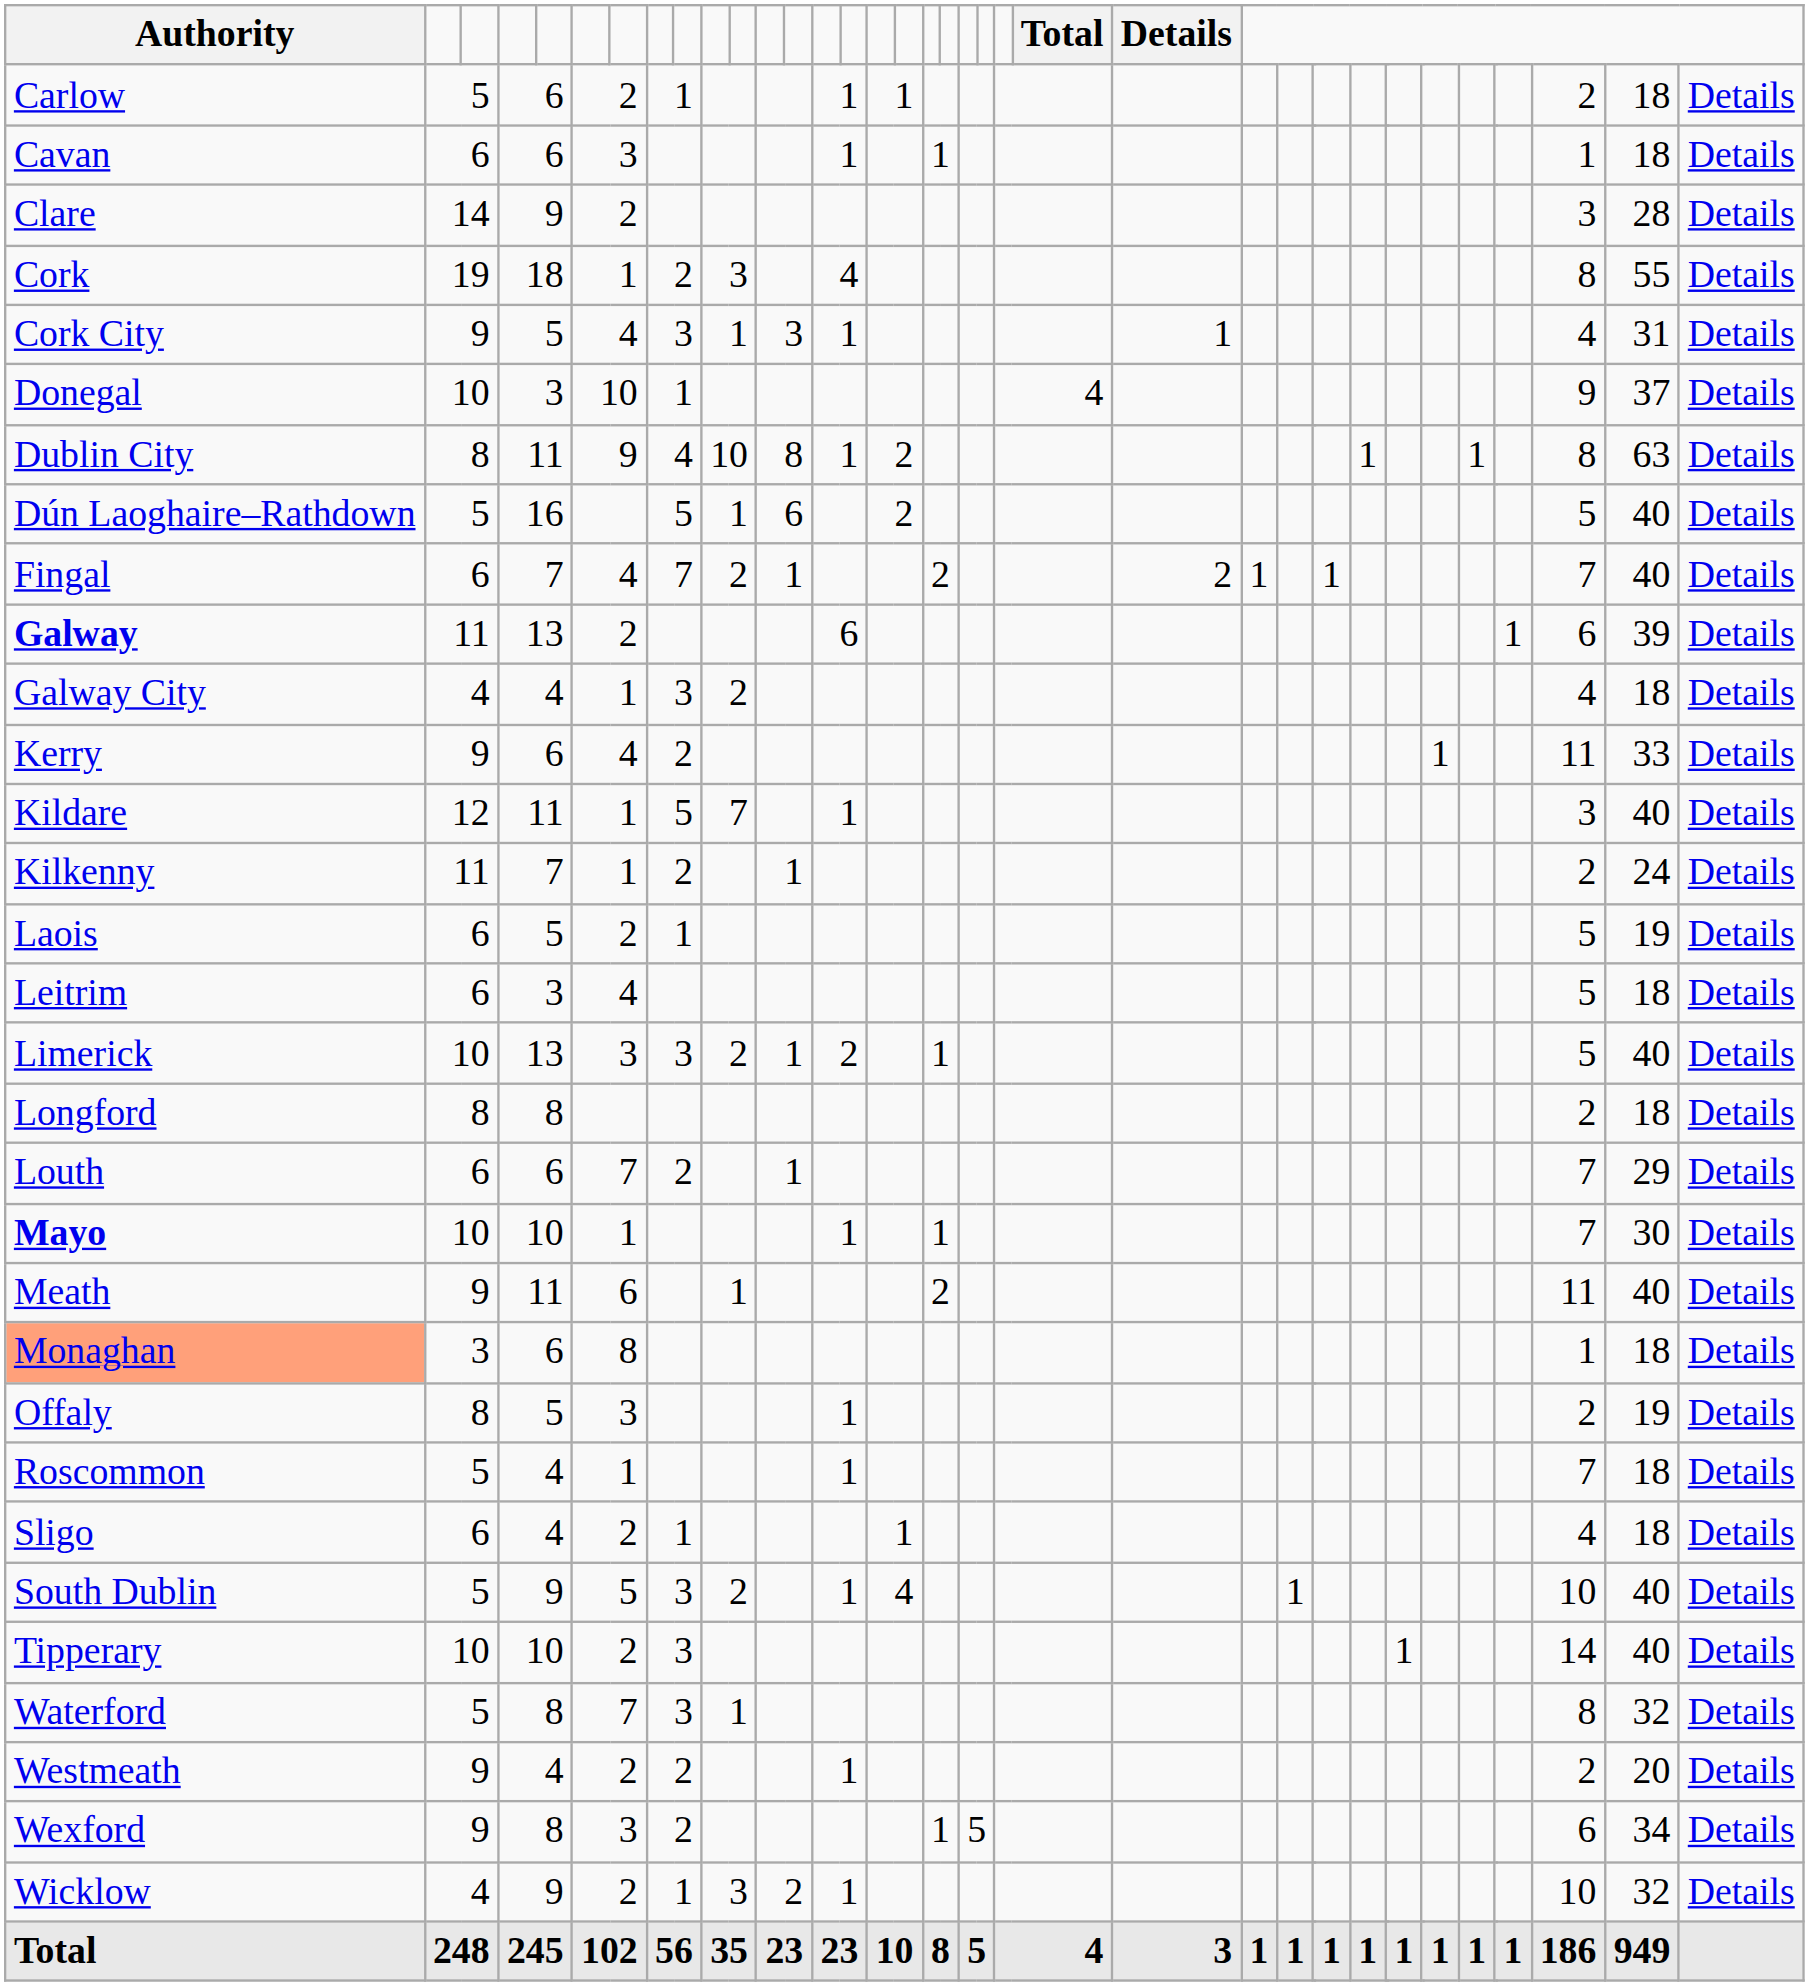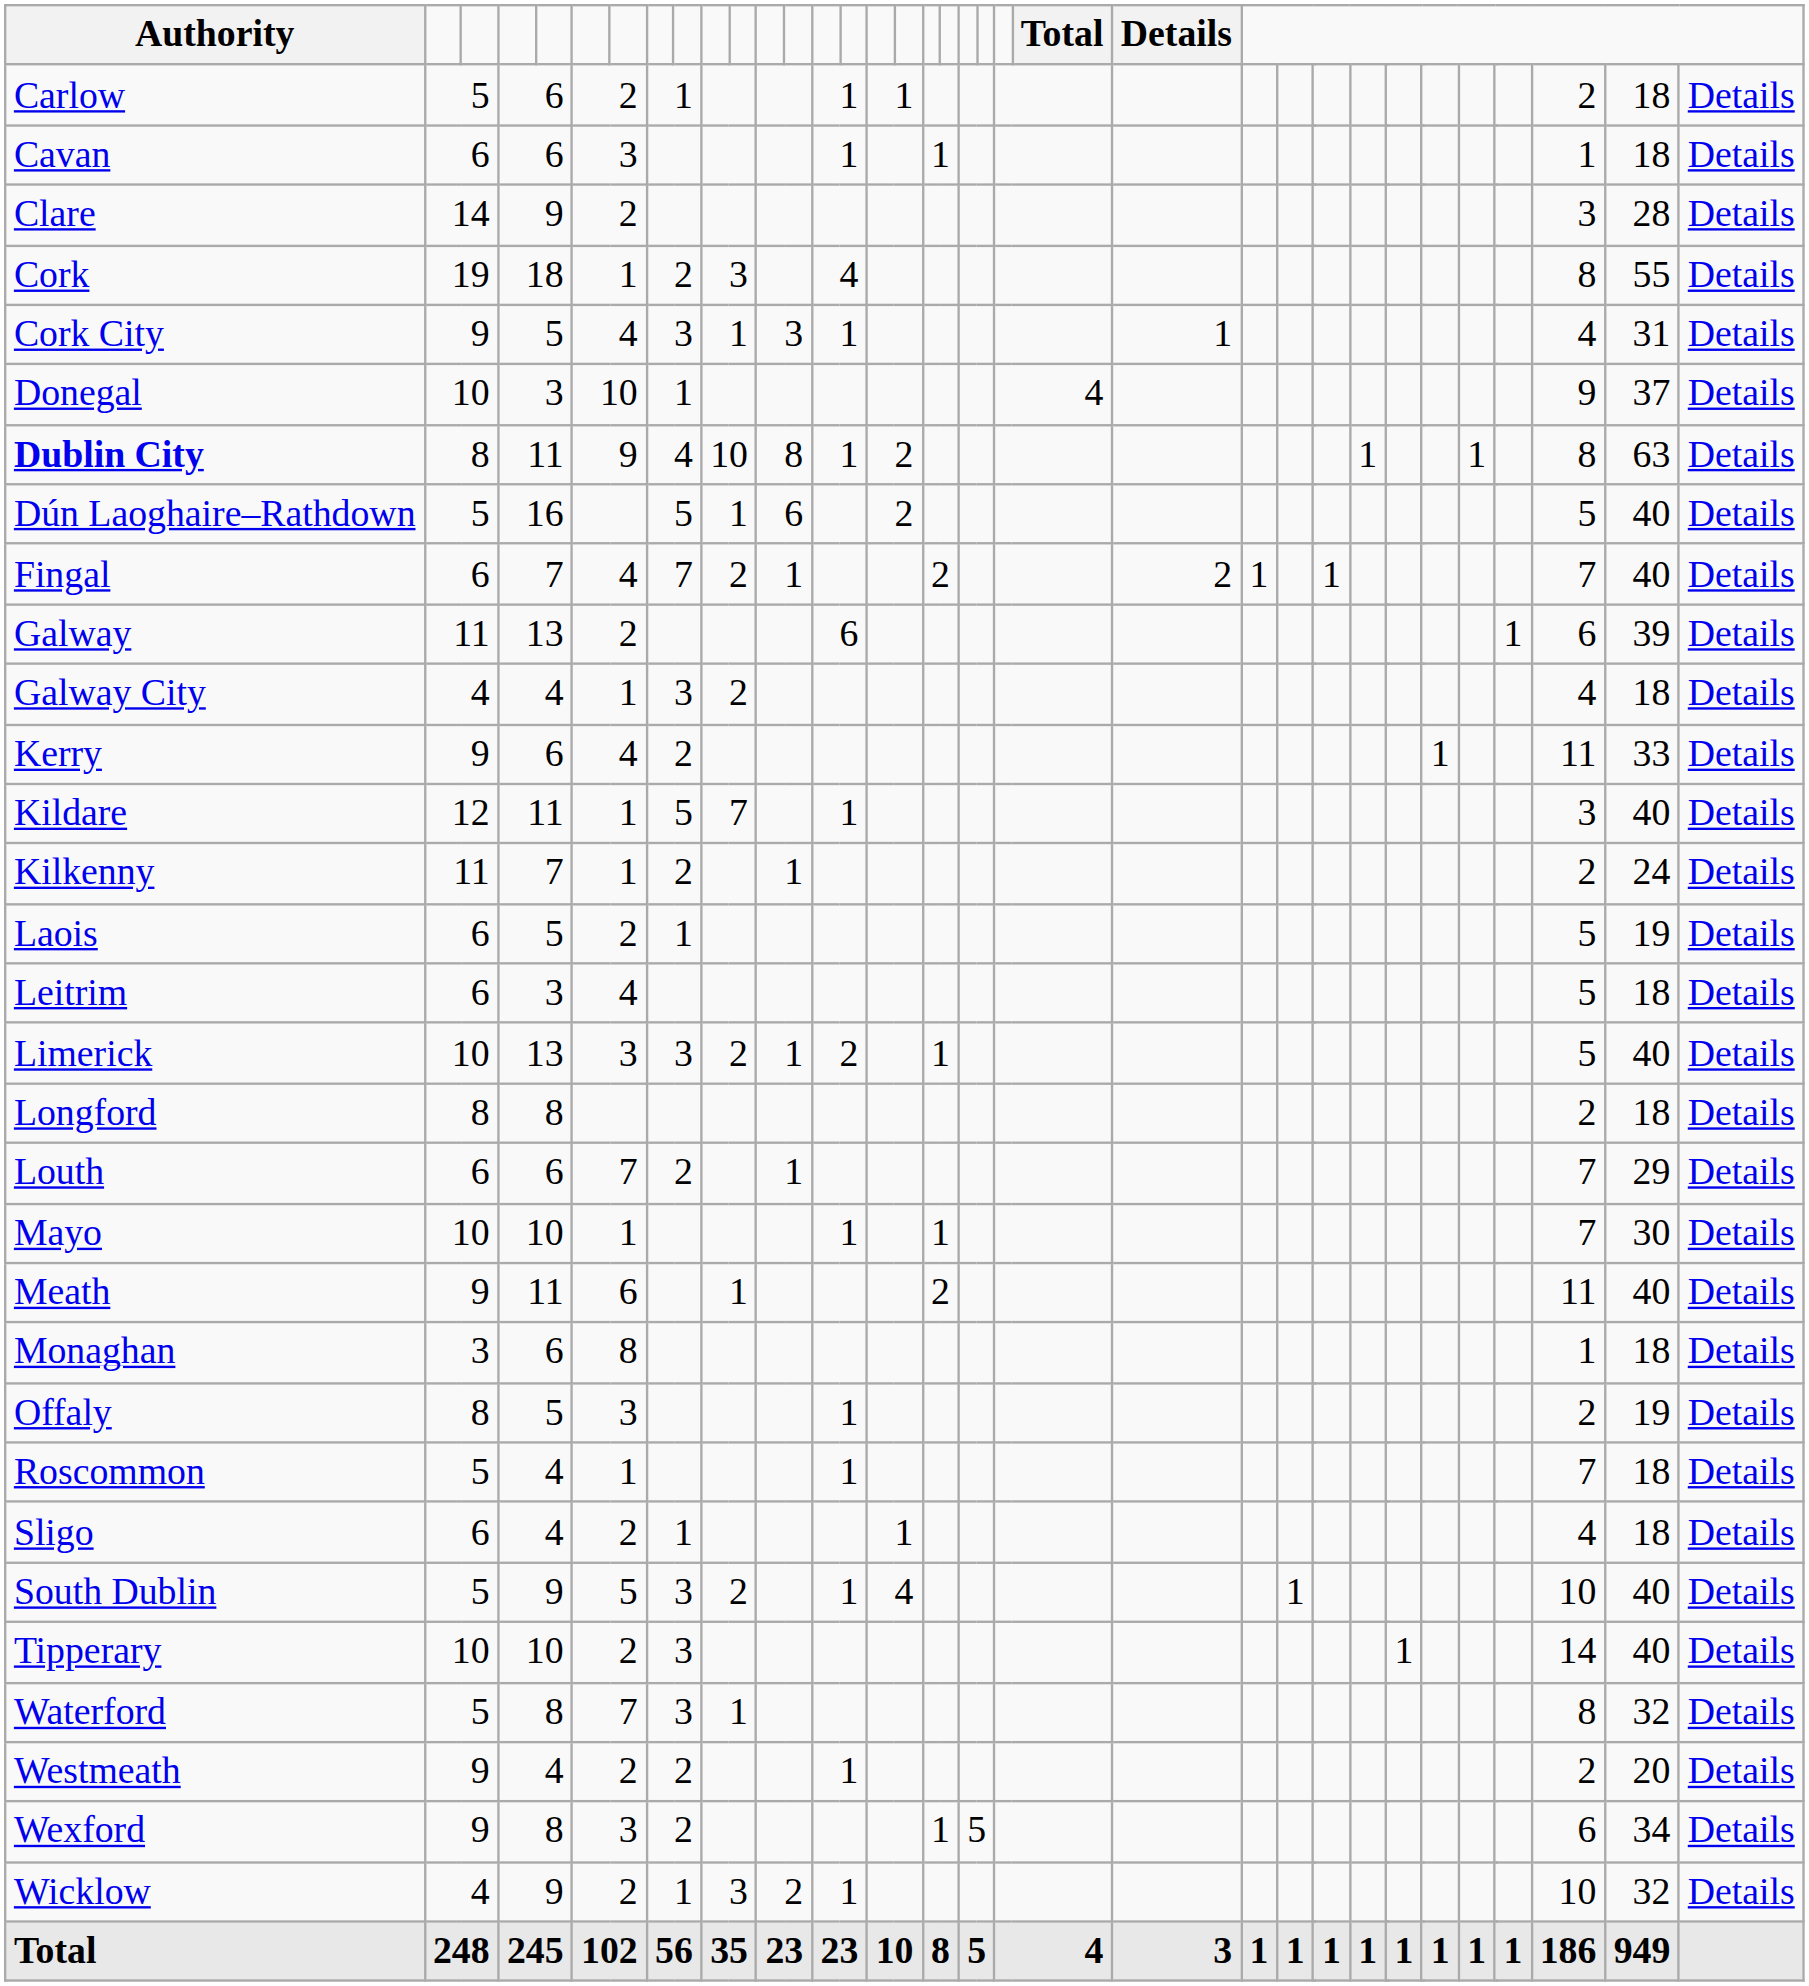(104, 453) normal -> (109, 453) bold
(76, 633) bold -> (73, 633) normal
(60, 1232) bold -> (58, 1232) normal
(95, 1351) lightsalmon background -> (95, 1351) no background
